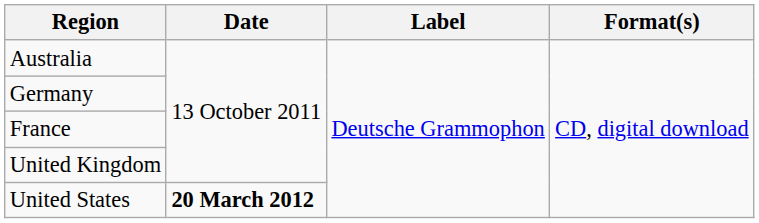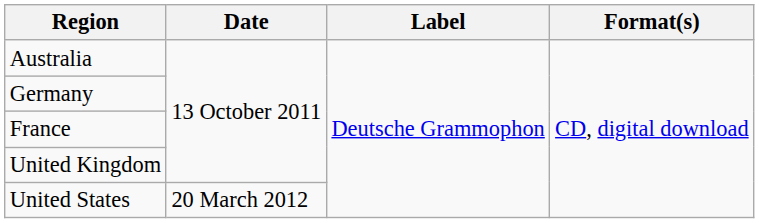(243, 199) bold -> (240, 199) normal
